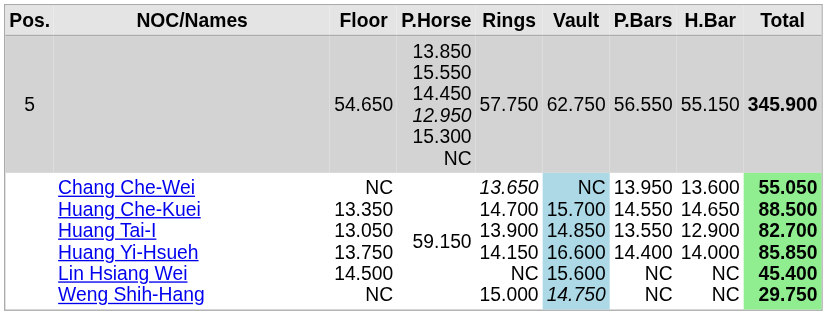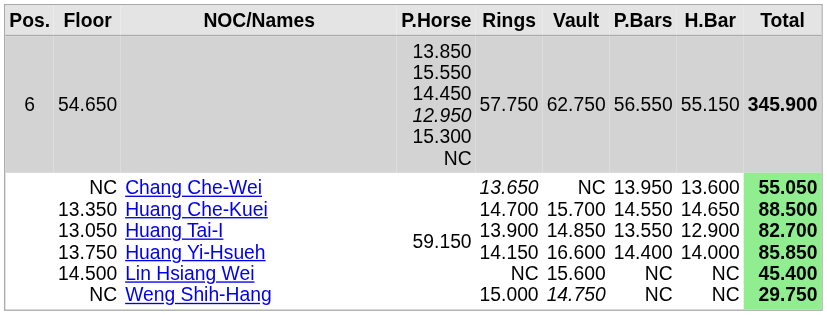columns swapped: (192, 20) <-> (364, 20)
(30, 104) 5 -> (30, 104) 6
(576, 241) lightblue background -> (576, 241) no background
